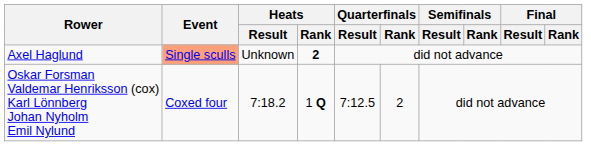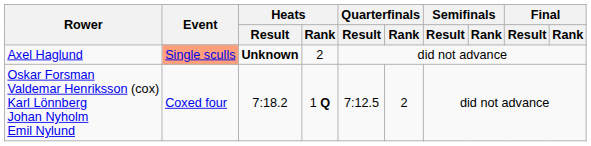(268, 55) normal -> (270, 55) bold
(316, 55) bold -> (320, 55) normal
